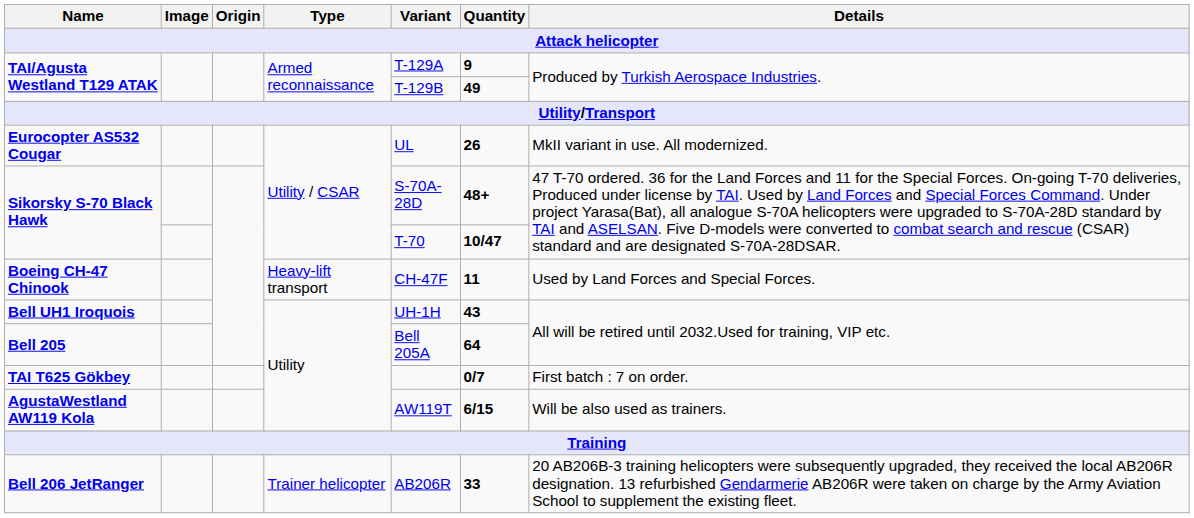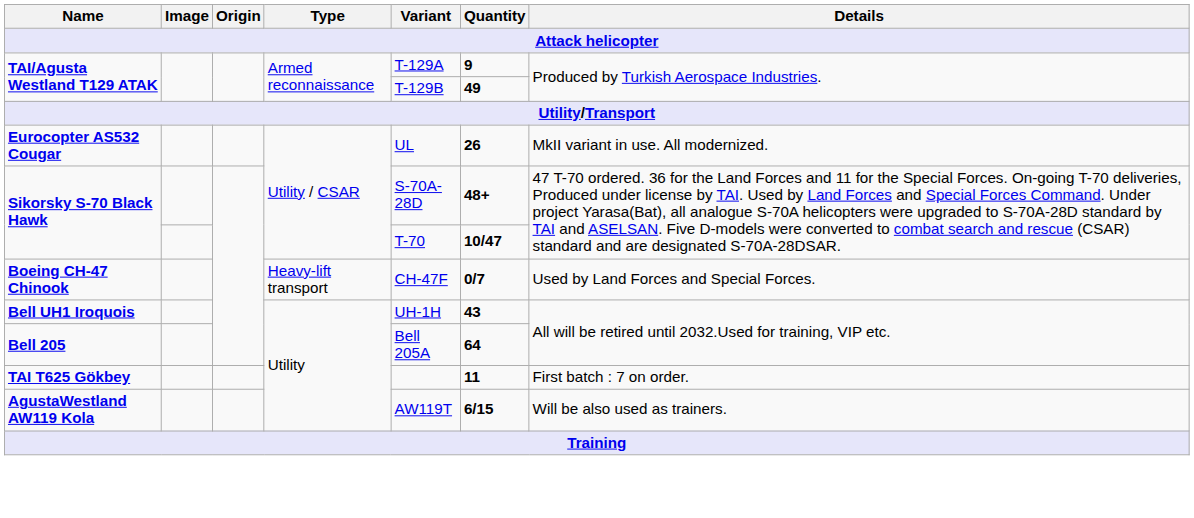(472, 279) 11 -> (474, 279) 0/7
(474, 377) 0/7 -> (472, 377) 11
- row: (76, 483)
